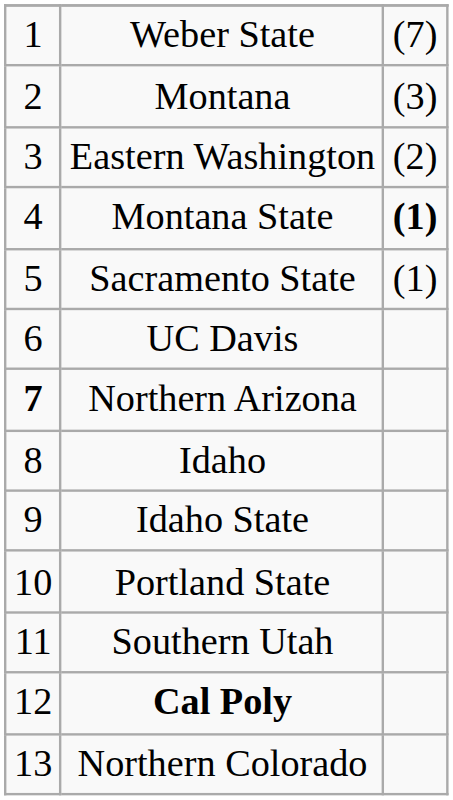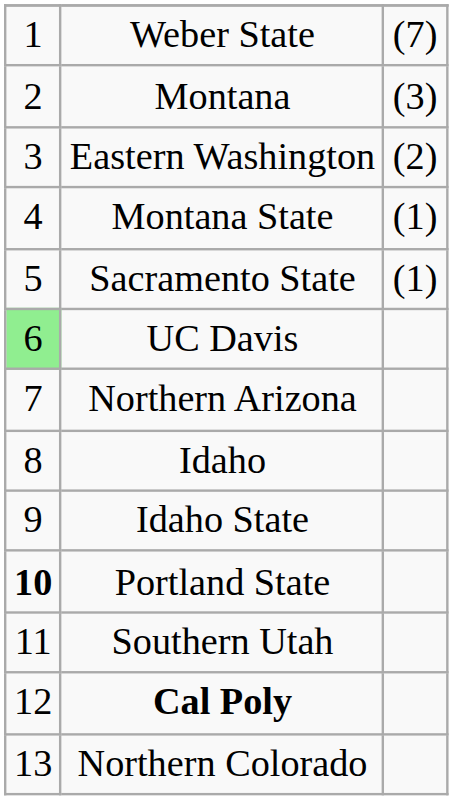(415, 217) bold -> (415, 217) normal
(33, 338) no background -> (33, 338) lightgreen background
(33, 398) bold -> (33, 398) normal
(33, 580) normal -> (33, 580) bold
